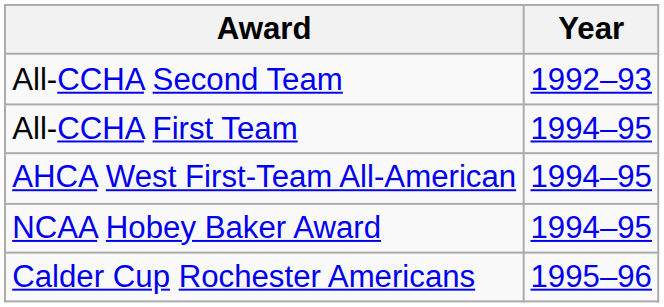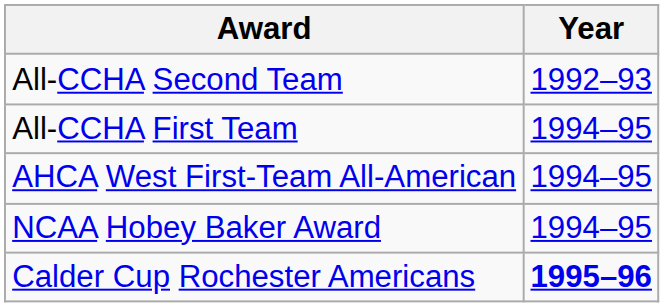(591, 276) normal -> (591, 276) bold
